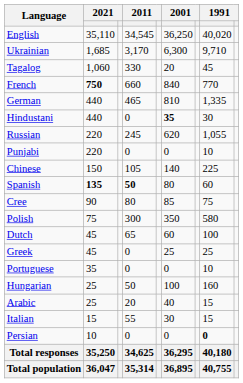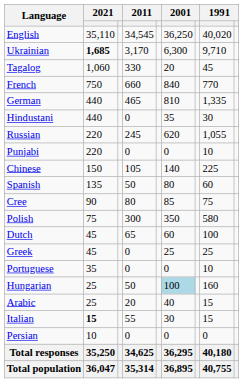(98, 51) normal -> (98, 51) bold
(94, 84) bold -> (94, 84) normal
(169, 118) bold -> (169, 118) normal
(94, 185) bold -> (94, 185) normal
(130, 185) bold -> (130, 185) normal
(172, 285) no background -> (172, 285) lightblue background
(91, 319) normal -> (91, 319) bold
(205, 335) bold -> (205, 335) normal
